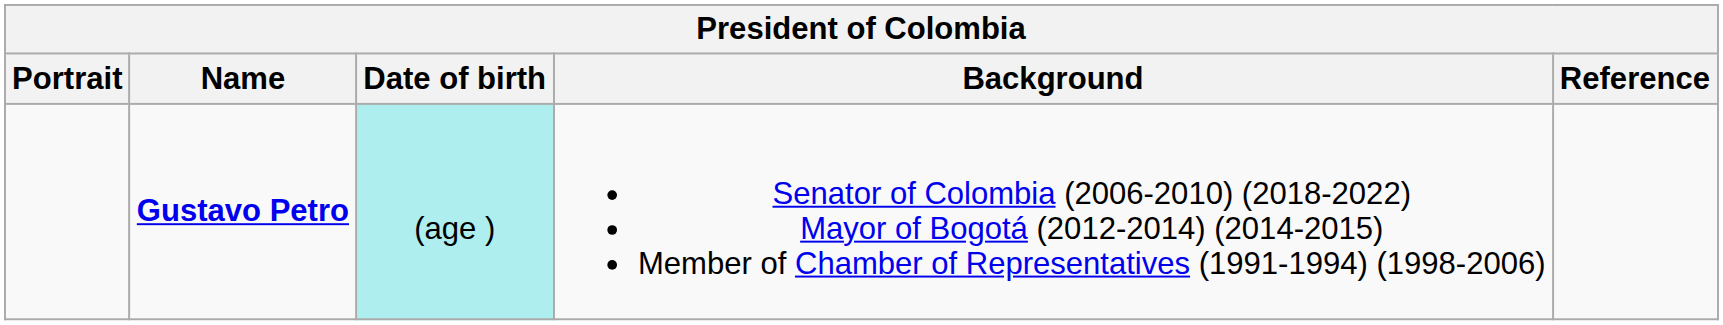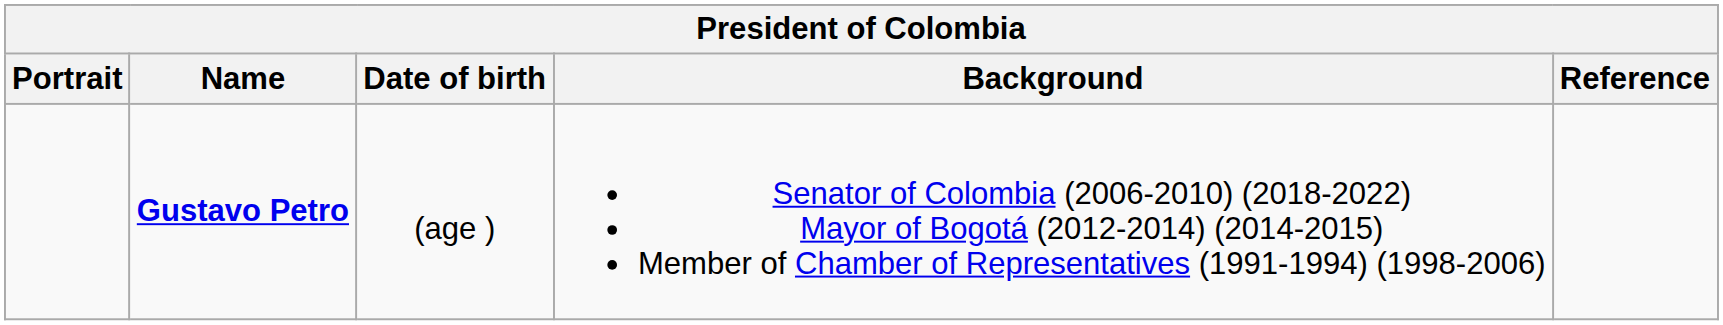(455, 228) paleturquoise background -> (455, 228) no background
